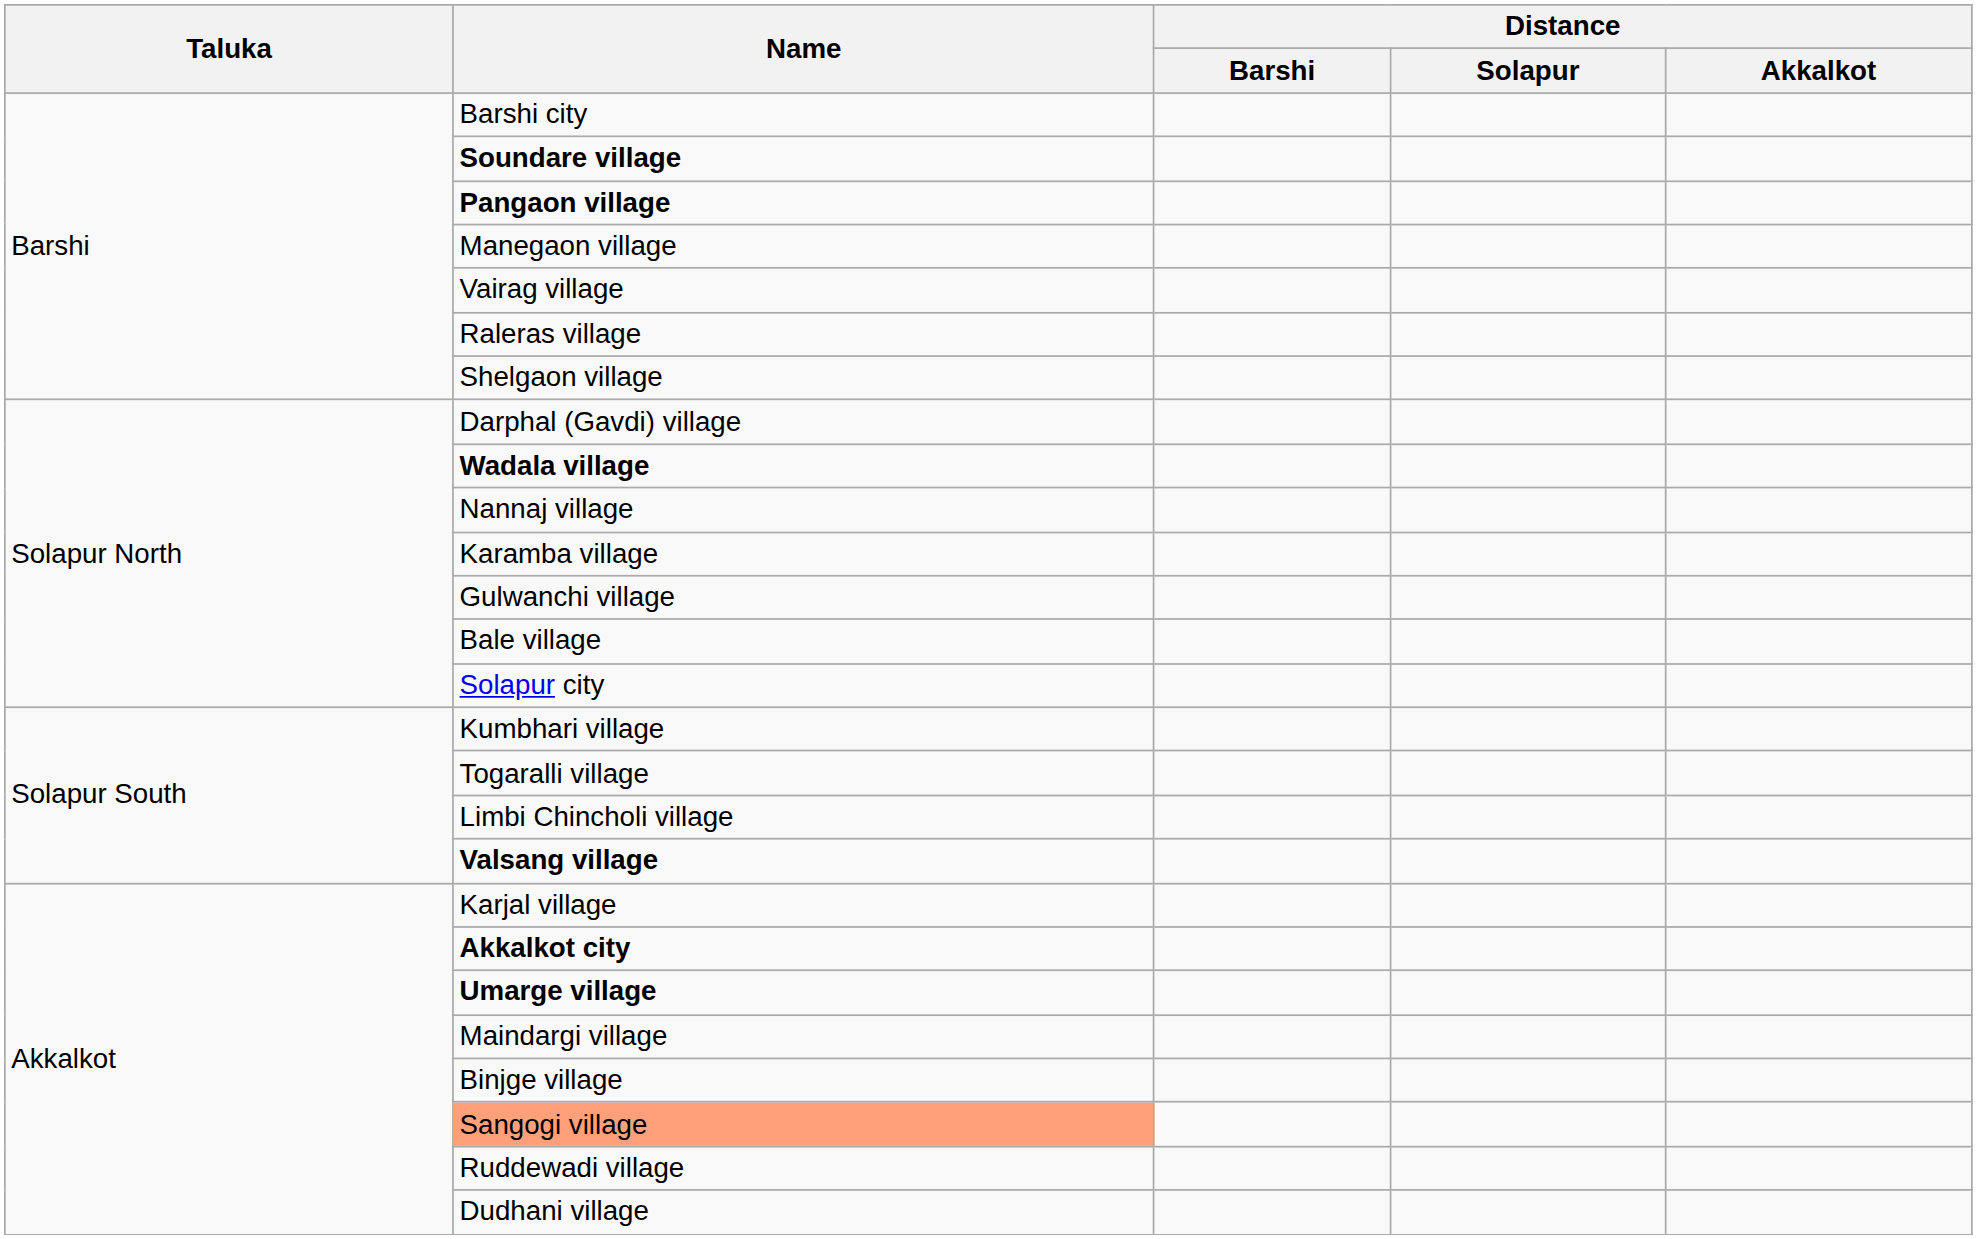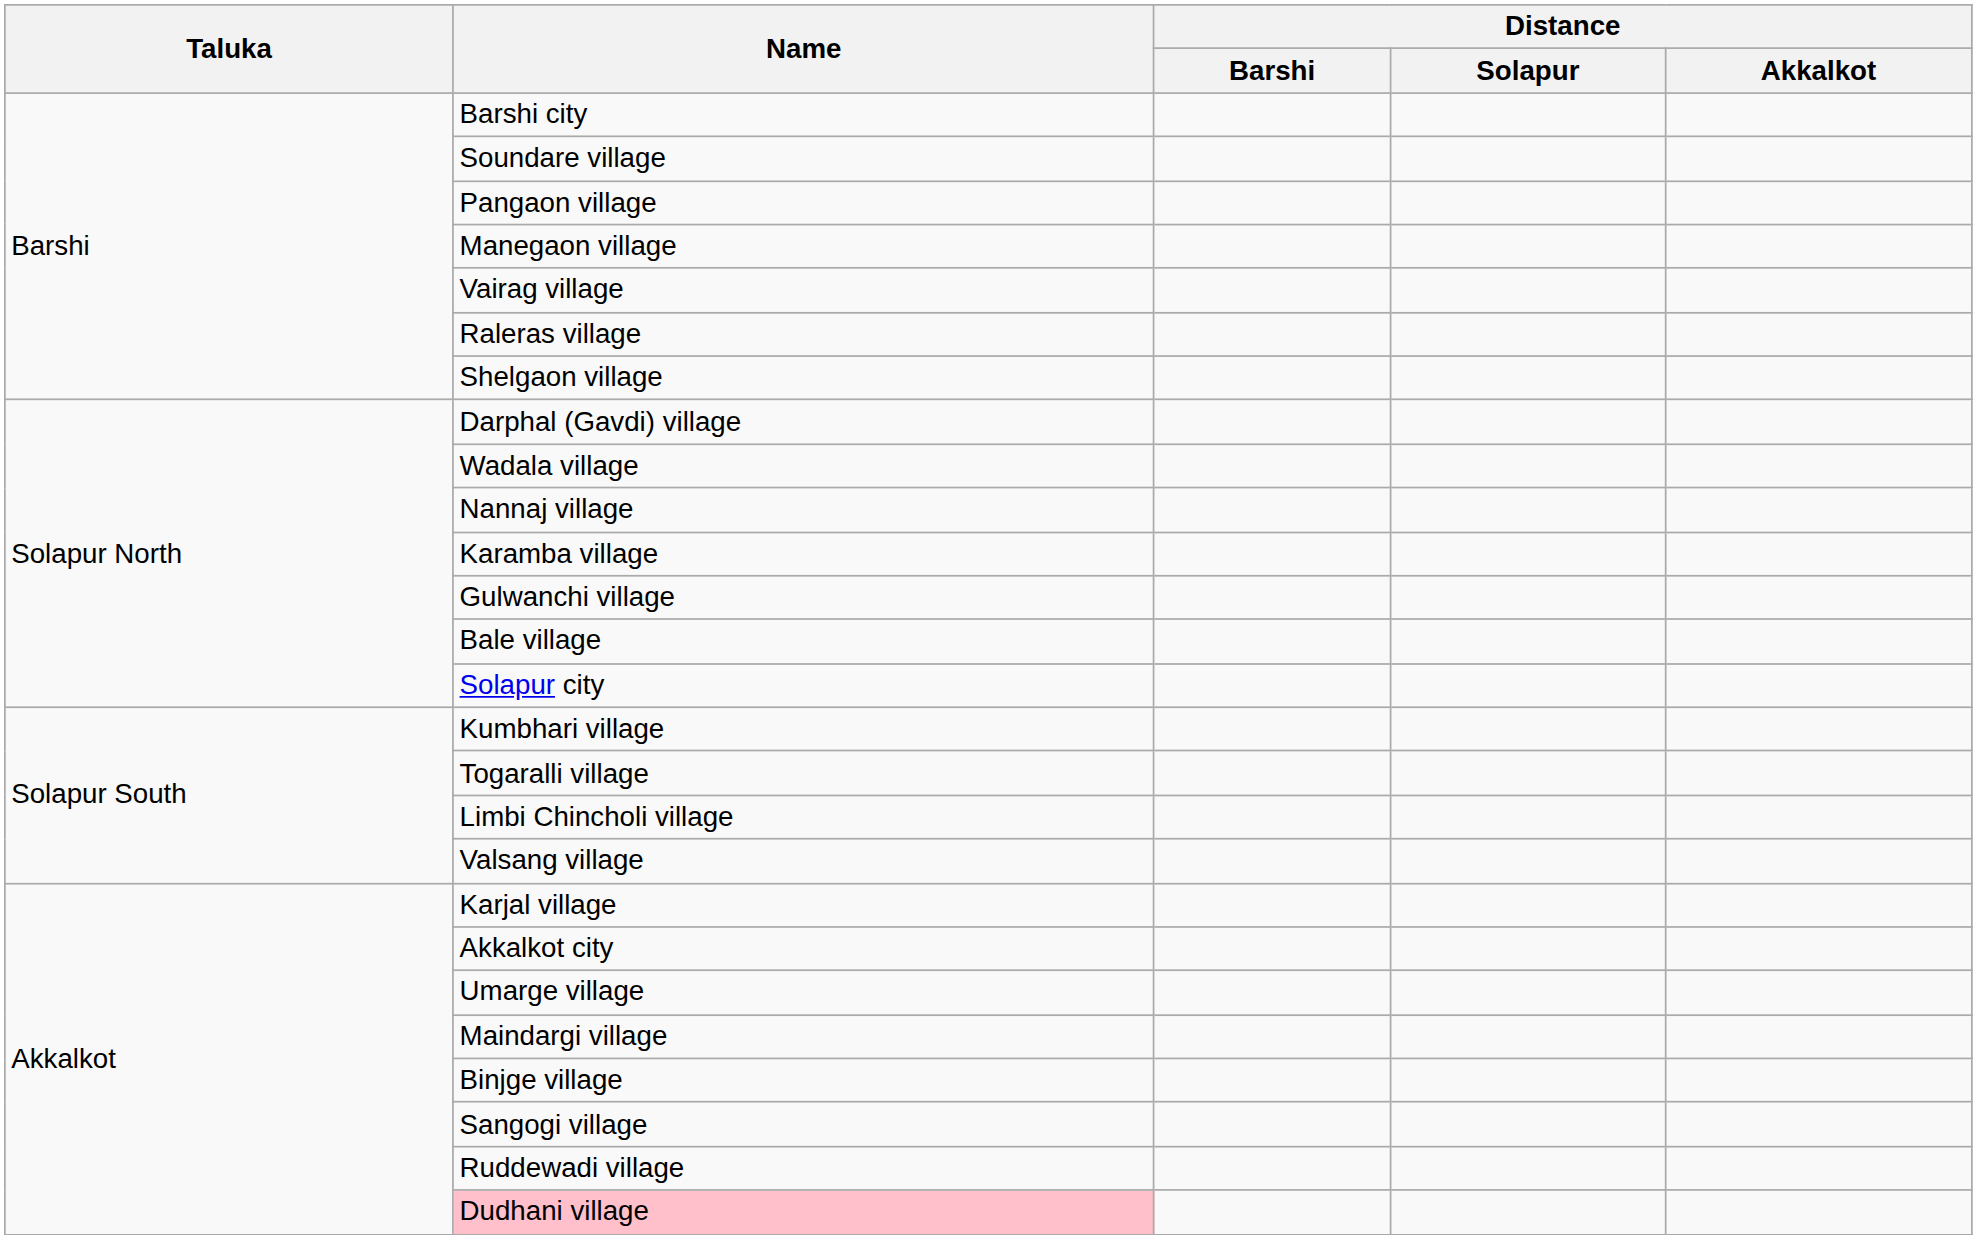(570, 158) bold -> (563, 158) normal
(565, 202) bold -> (558, 202) normal
(554, 465) bold -> (549, 465) normal
(559, 860) bold -> (552, 860) normal
(545, 948) bold -> (537, 948) normal
(558, 992) bold -> (552, 992) normal
(553, 1123) lightsalmon background -> (553, 1123) no background
(554, 1211) no background -> (554, 1211) pink background
